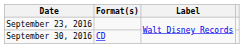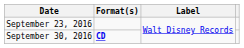(101, 37) normal -> (101, 37) bold
